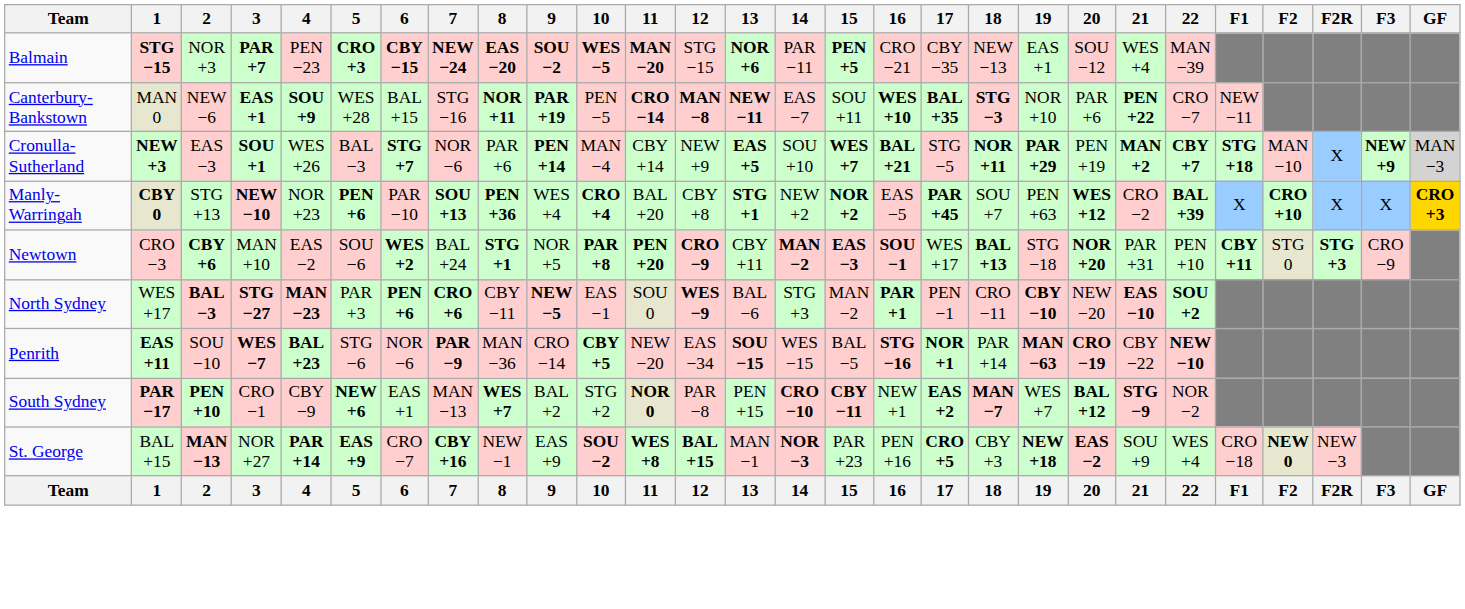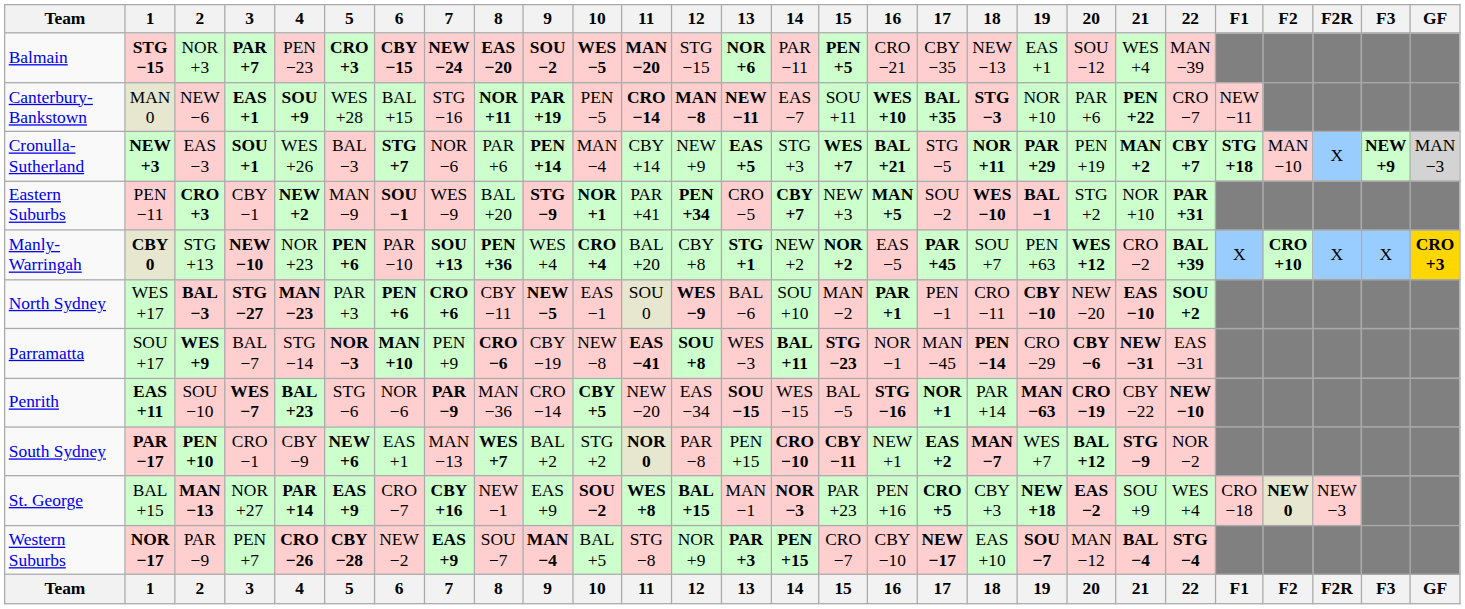(800, 155) SOU +10 -> (795, 155) STG +3
+ row: (37, 205)
- row: (43, 254)
(800, 303) STG +3 -> (795, 303) SOU +10
+ row: (46, 352)
+ row: (37, 549)
